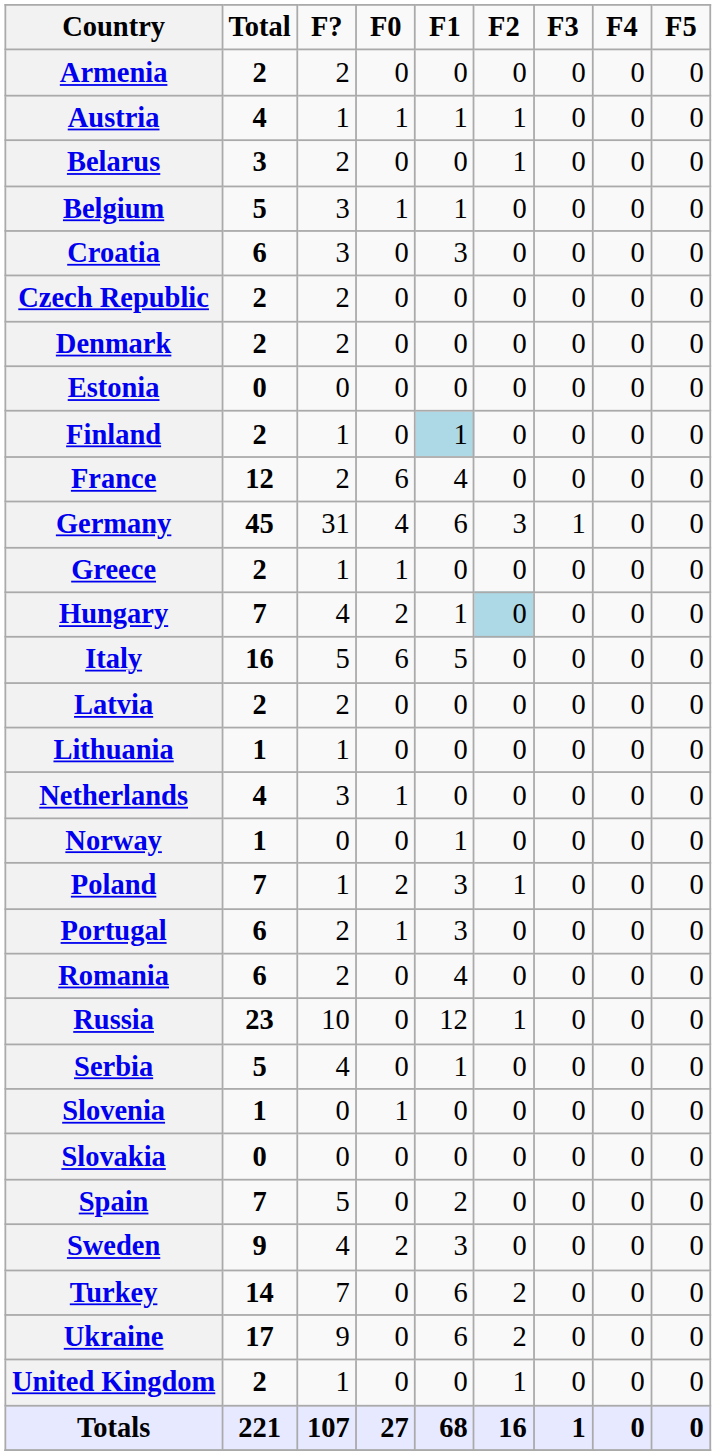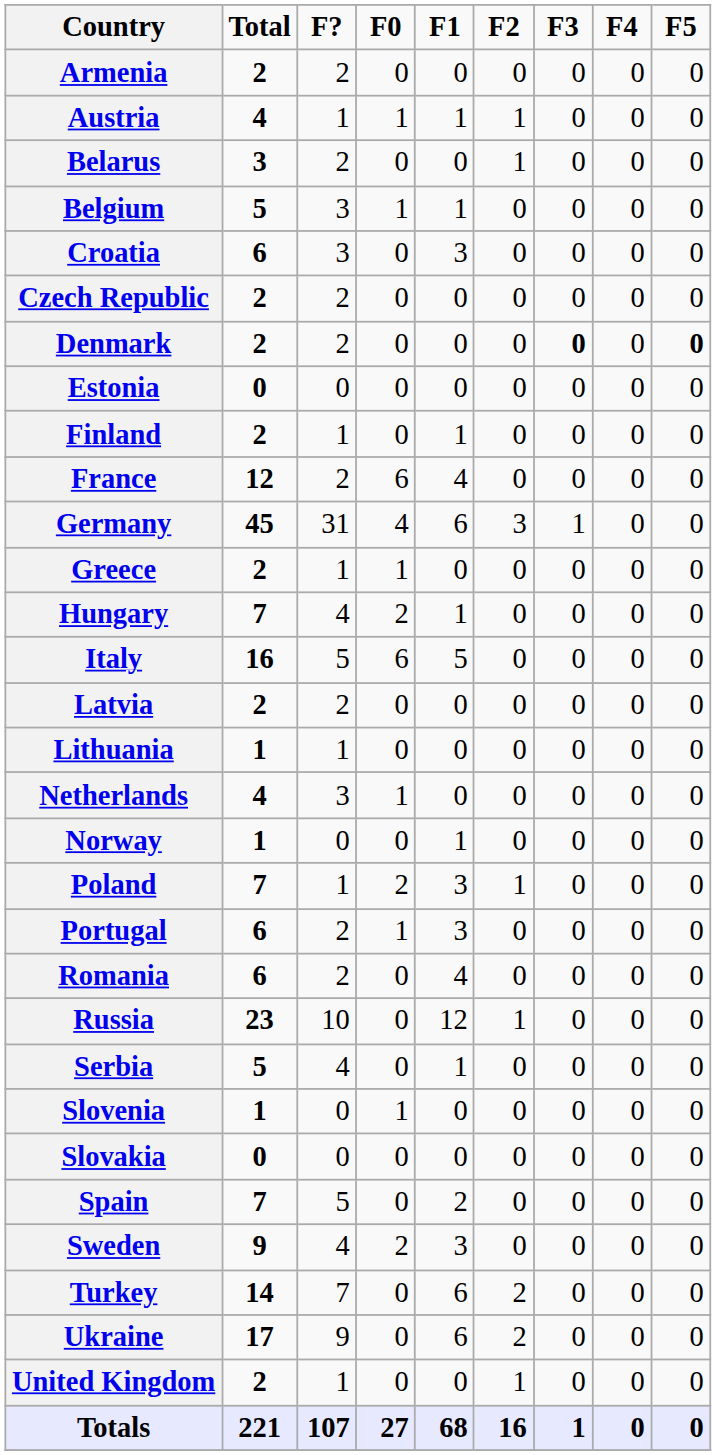(579, 343) normal -> (579, 343) bold
(697, 343) normal -> (697, 343) bold
(461, 433) lightblue background -> (461, 433) no background
(520, 614) lightblue background -> (520, 614) no background
